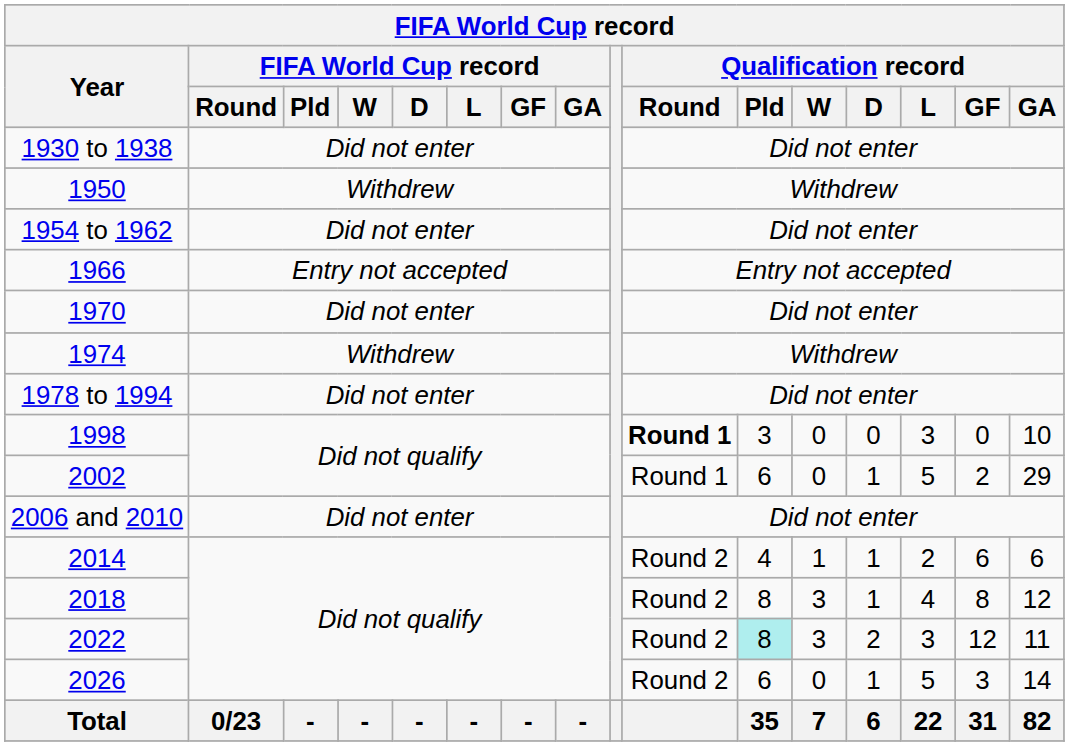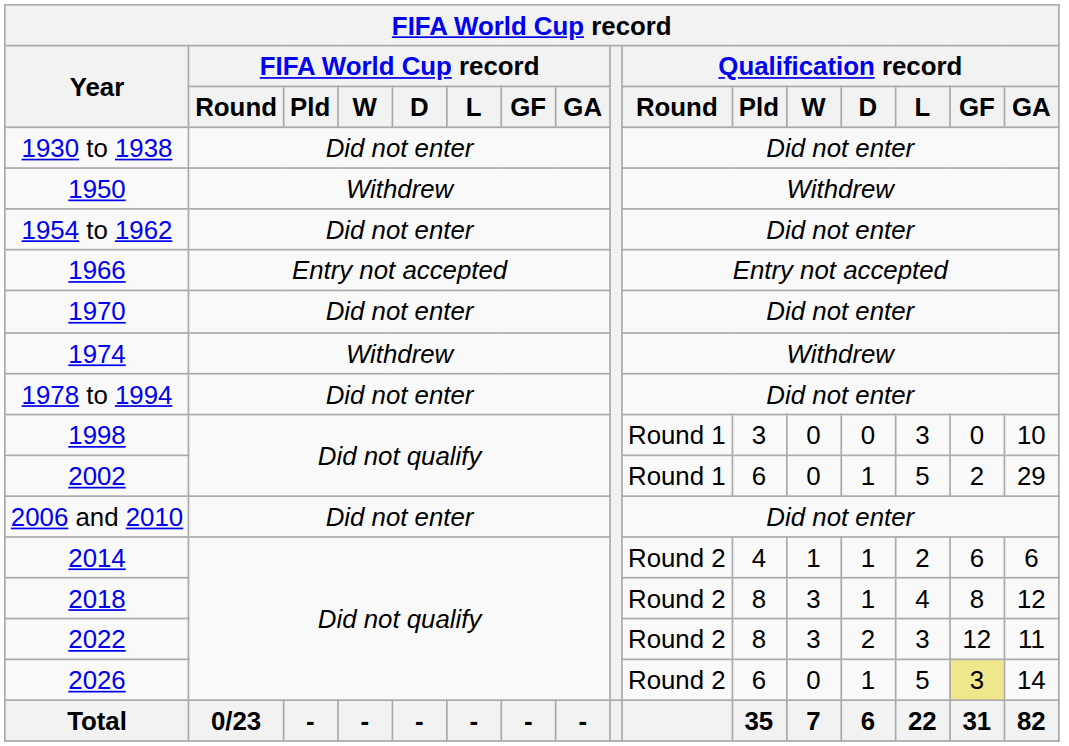(680, 435) bold -> (677, 435) normal
(764, 639) paleturquoise background -> (759, 639) no background
(983, 680) no background -> (977, 680) khaki background
